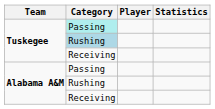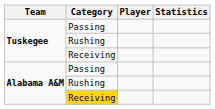(87, 26) paleturquoise background -> (87, 26) no background
(87, 41) lightblue background -> (87, 41) no background
(92, 97) no background -> (92, 97) gold background
